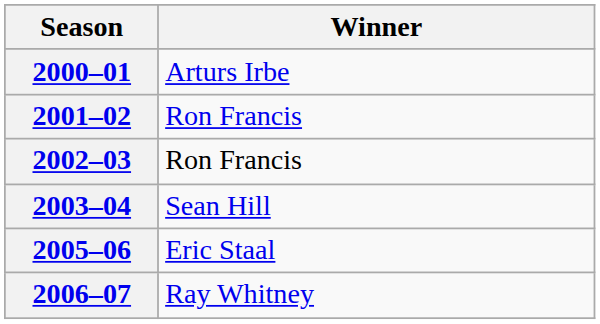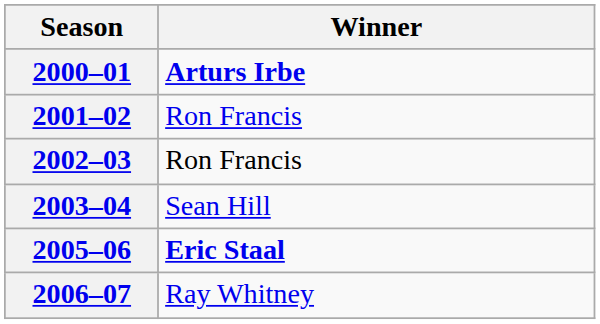(227, 71) normal -> (235, 71) bold
(220, 250) normal -> (225, 250) bold
